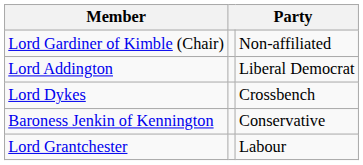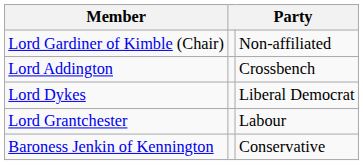(297, 69) Liberal Democrat -> (277, 69) Crossbench
(277, 95) Crossbench -> (297, 95) Liberal Democrat
rows swapped: (68, 146) <-> (111, 120)
